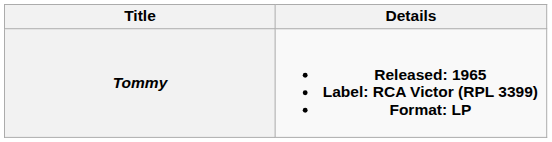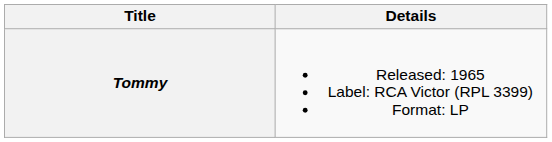(411, 92) bold -> (411, 92) normal
